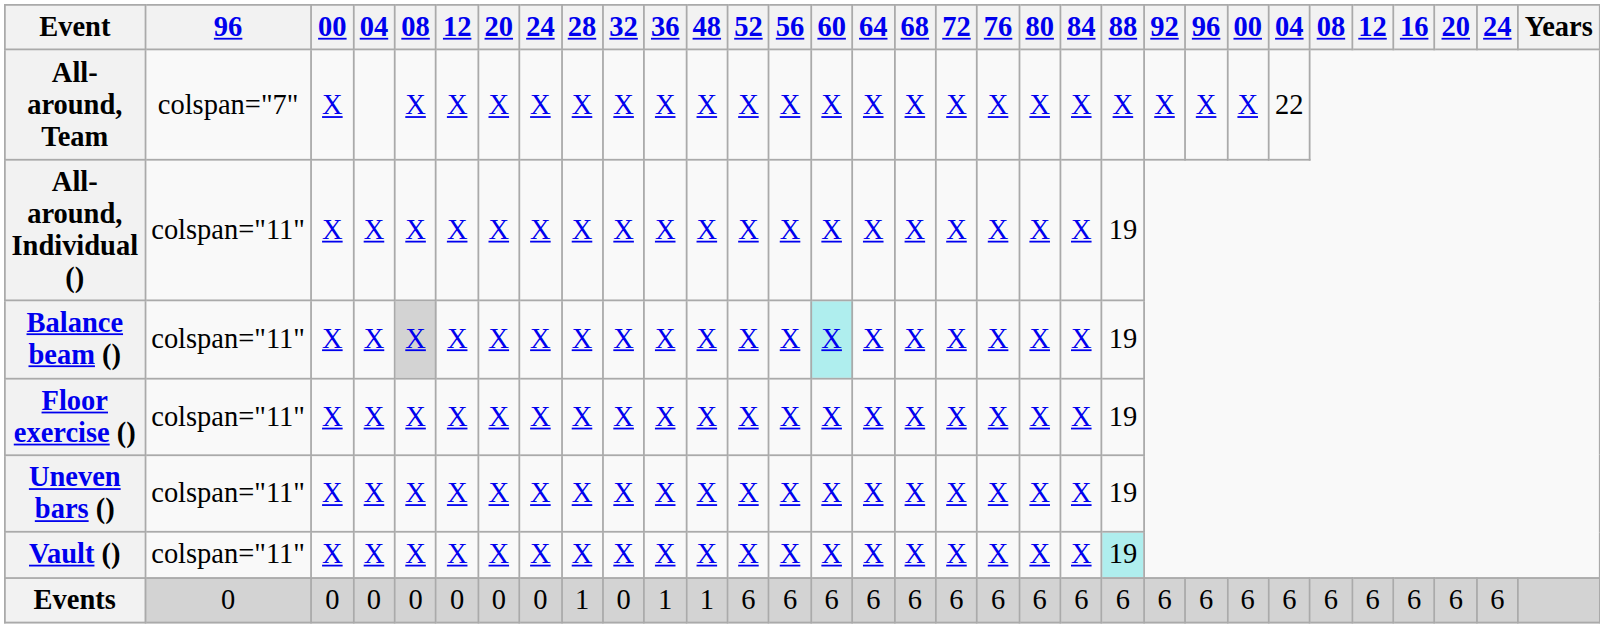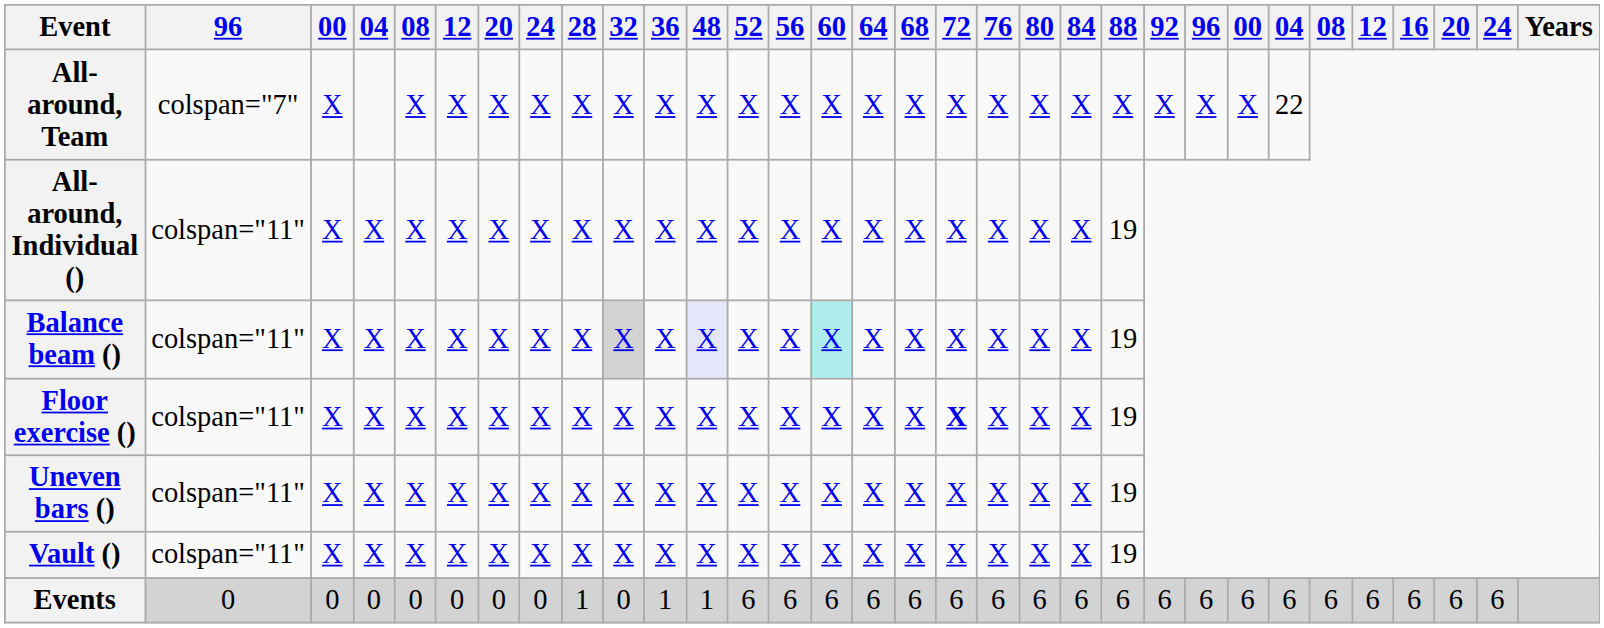(416, 338) lightgrey background -> (416, 338) no background
(624, 338) no background -> (624, 338) lightgrey background
(707, 338) no background -> (707, 338) lavender background
(956, 416) normal -> (956, 416) bold
(1123, 554) paleturquoise background -> (1123, 554) no background
